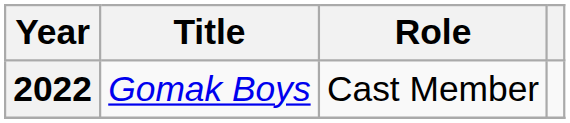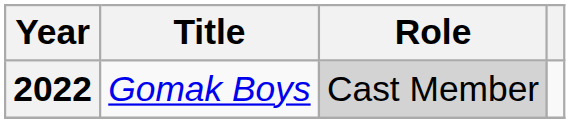(433, 88) no background -> (433, 88) lightgrey background
